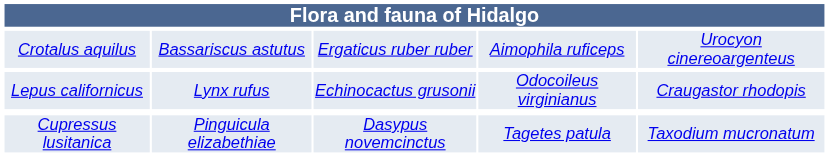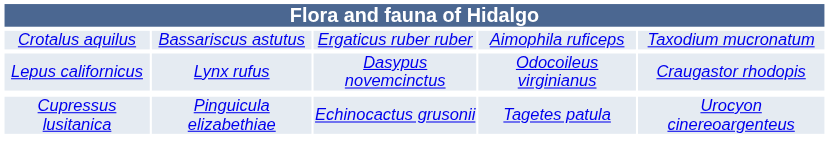(731, 49) Urocyon cinereoargenteus -> (731, 40) Taxodium mucronatum
(395, 90) Echinocactus grusonii -> (395, 72) Dasypus novemcinctus
(395, 133) Dasypus novemcinctus -> (395, 115) Echinocactus grusonii
(731, 133) Taxodium mucronatum -> (731, 115) Urocyon cinereoargenteus
